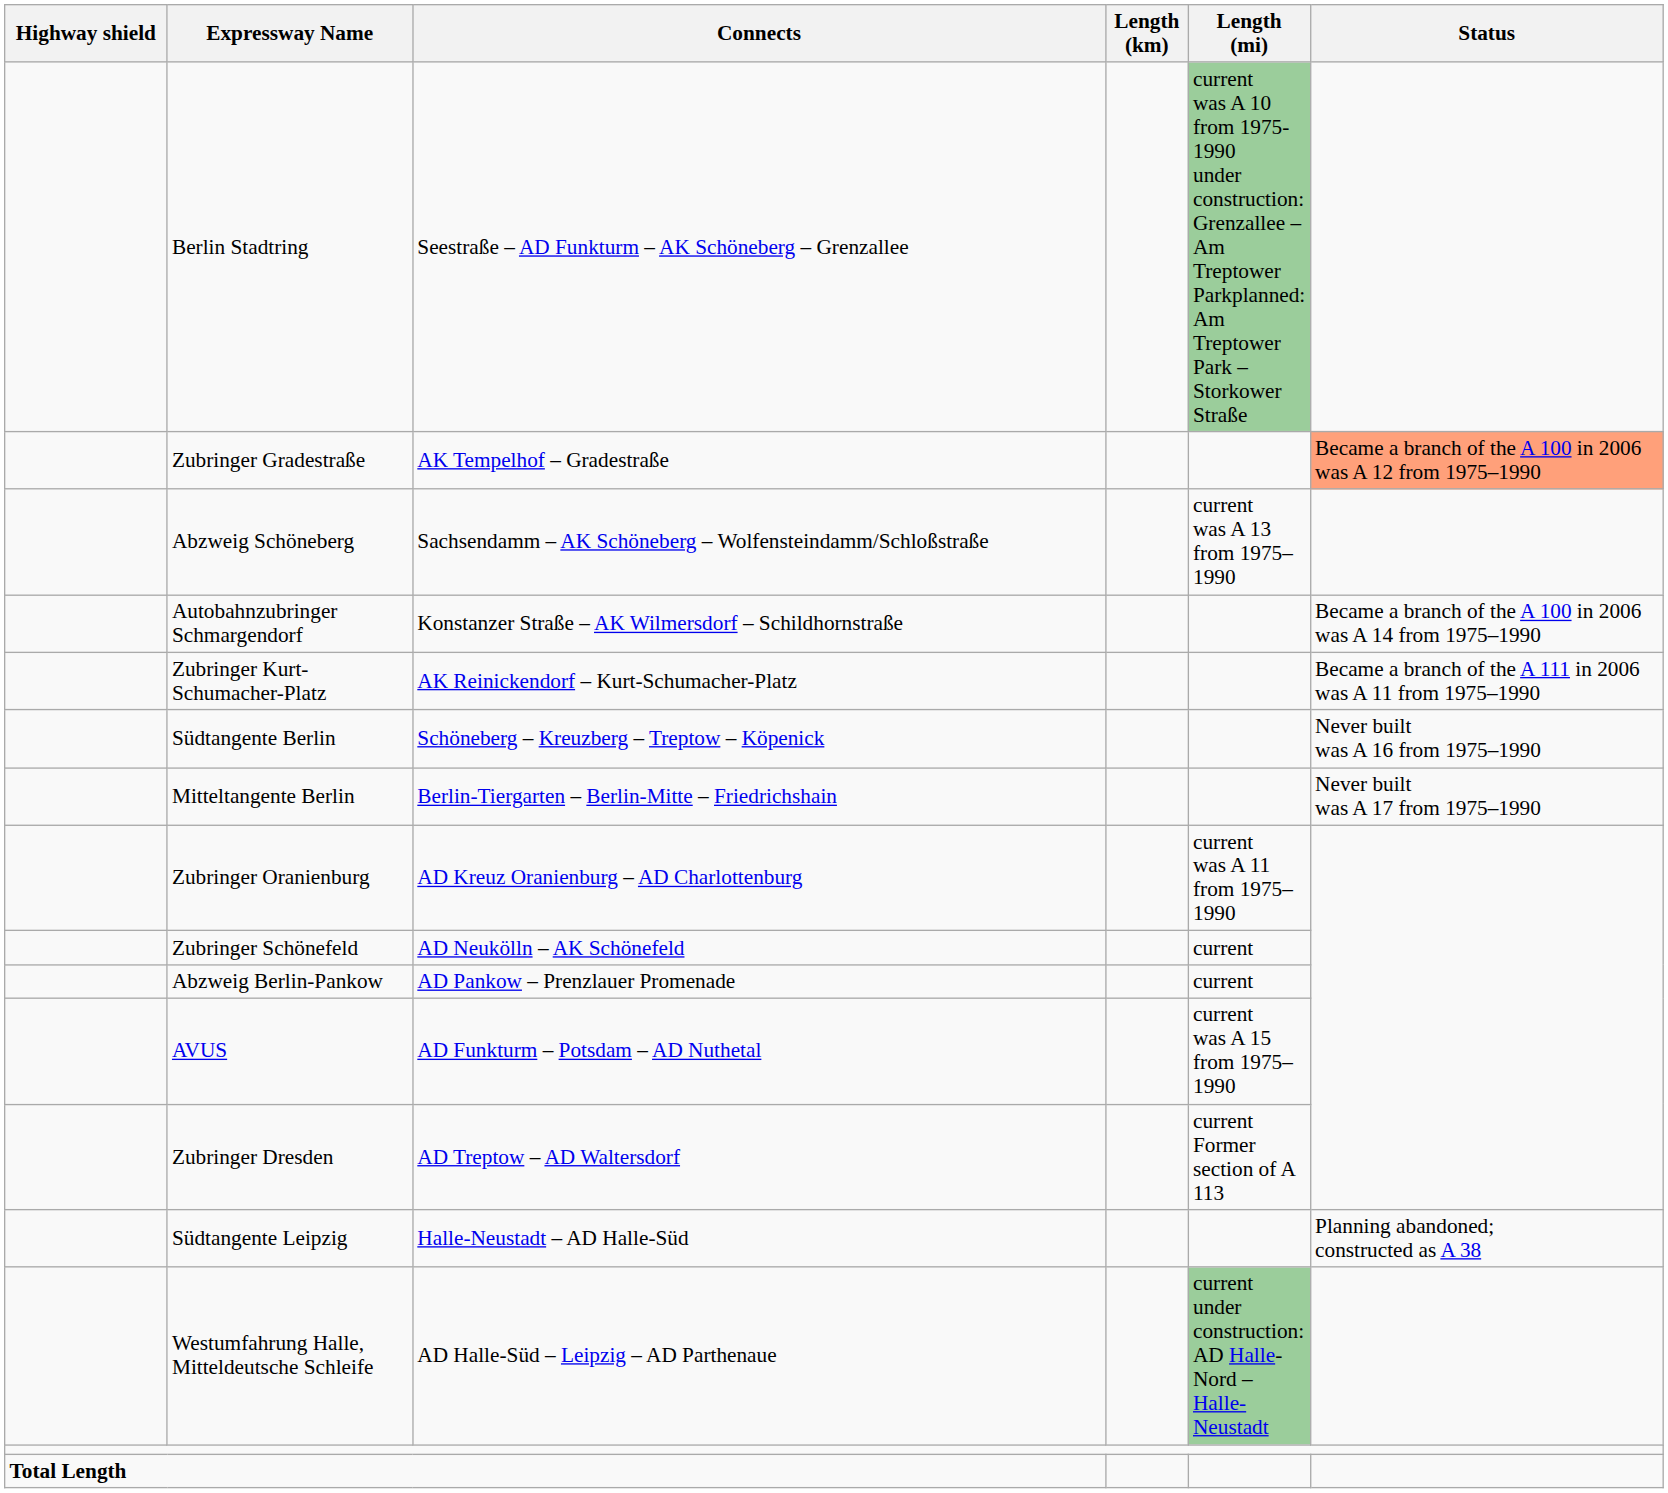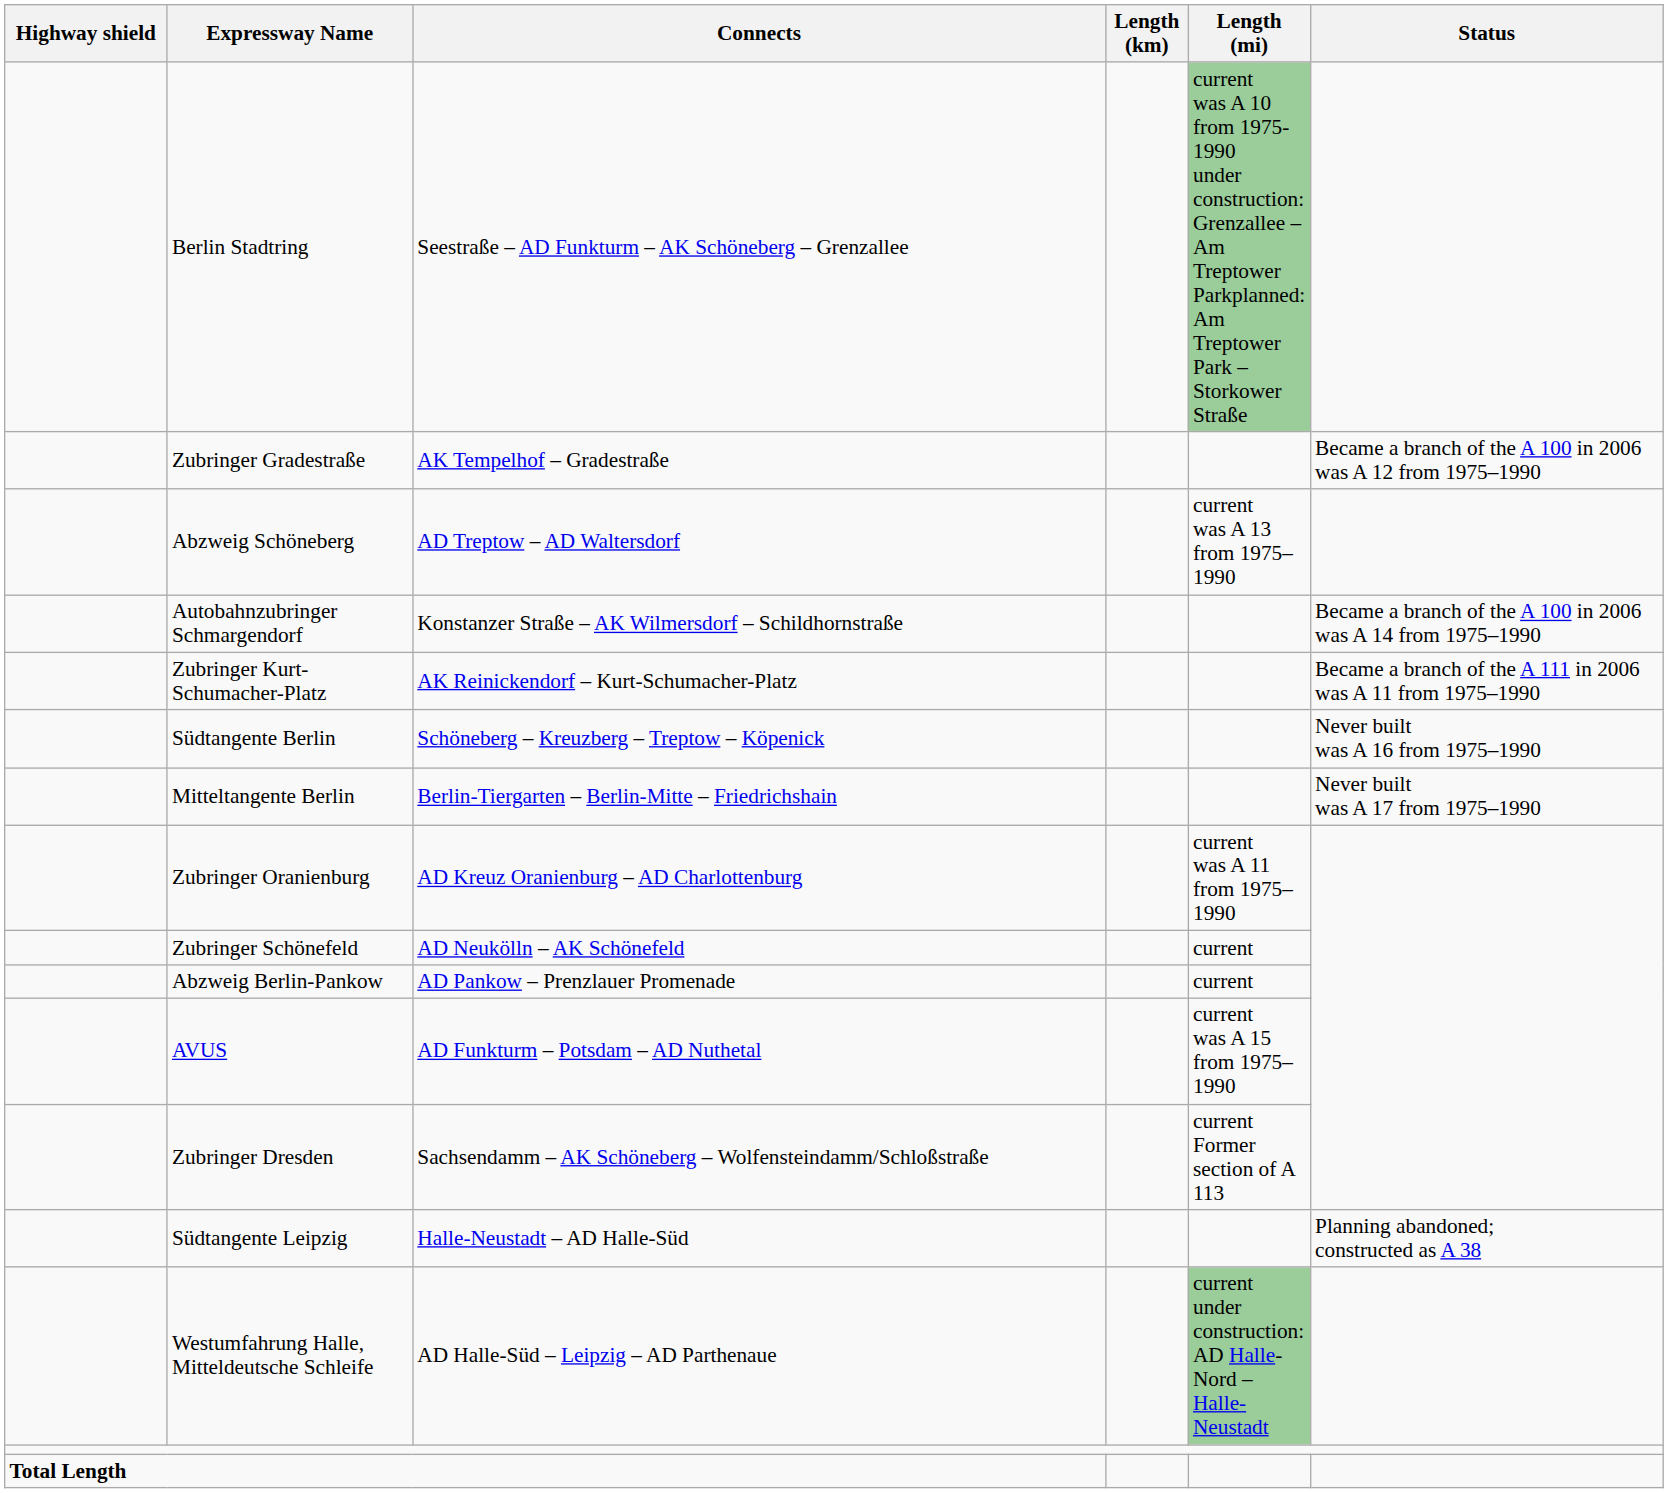(1478, 459) lightsalmon background -> (1478, 459) no background
(703, 541) Sachsendamm – AK Schöneberg – Wolfensteindamm/Schloßstraße -> (549, 541) AD Treptow – AD Waltersdorf
(549, 1156) AD Treptow – AD Waltersdorf -> (703, 1156) Sachsendamm – AK Schöneberg – Wolfensteindamm/Schloßstraße
